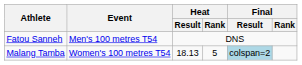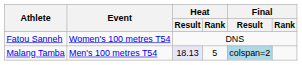(113, 39) Men's 100 metres T54 -> (120, 39) Women's 100 metres T54
(120, 53) Women's 100 metres T54 -> (113, 53) Men's 100 metres T54
(188, 53) no background -> (188, 53) lavender background
